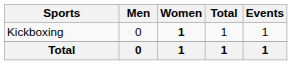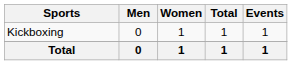(181, 32) bold -> (181, 32) normal
